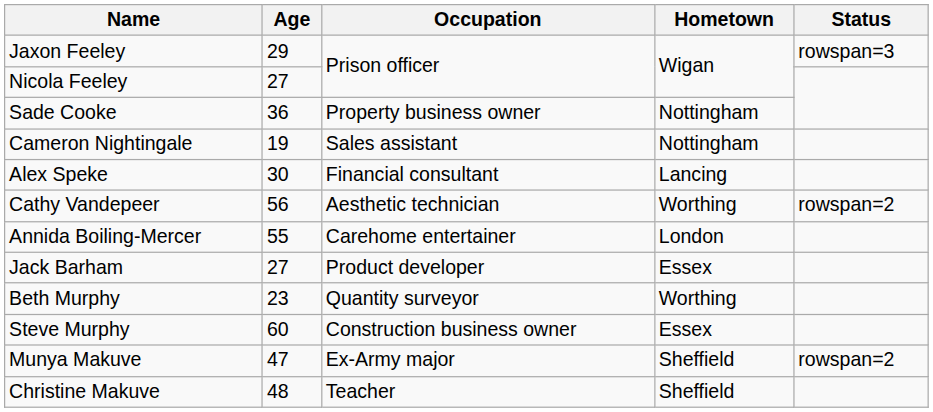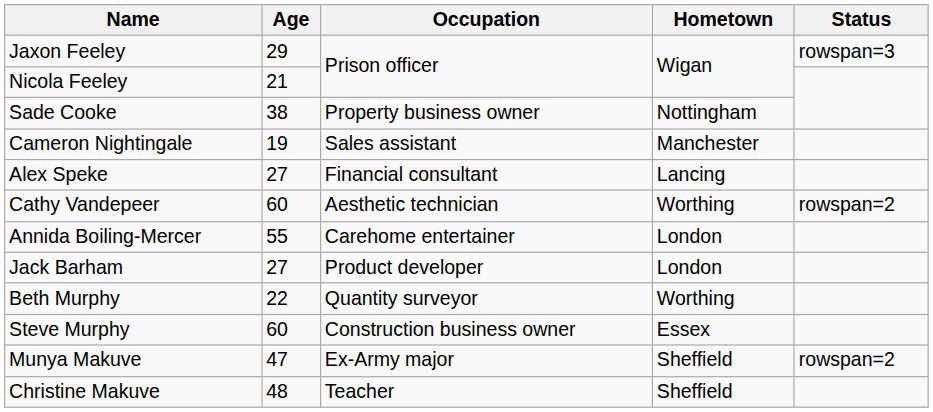(278, 81) 27 -> (277, 81) 21
(278, 112) 36 -> (277, 112) 38
(709, 143) Nottingham -> (708, 143) Manchester
(278, 174) 30 -> (277, 174) 27
(278, 205) 56 -> (277, 205) 60
(685, 267) Essex -> (689, 267) London
(278, 298) 23 -> (277, 298) 22
